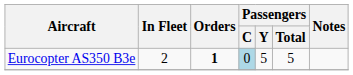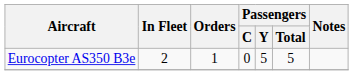(215, 59) bold -> (215, 59) normal
(247, 59) lightblue background -> (247, 59) no background
